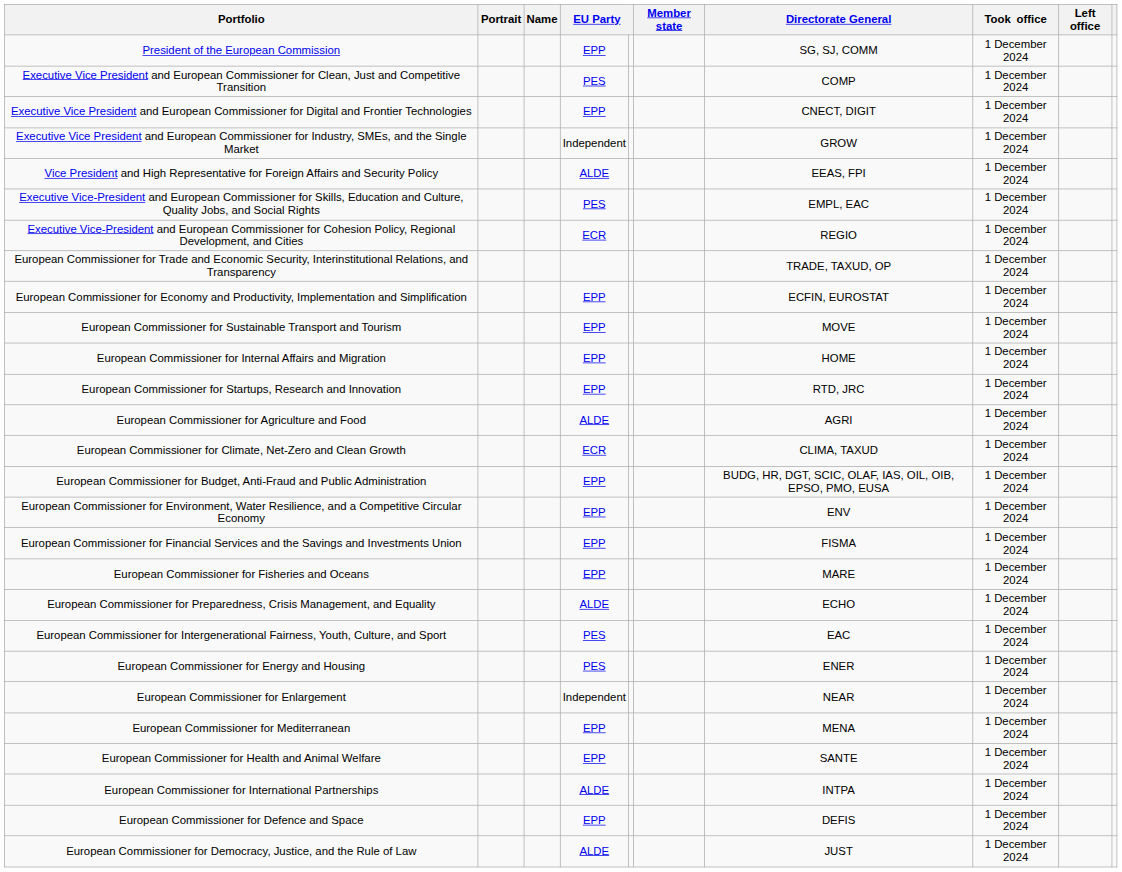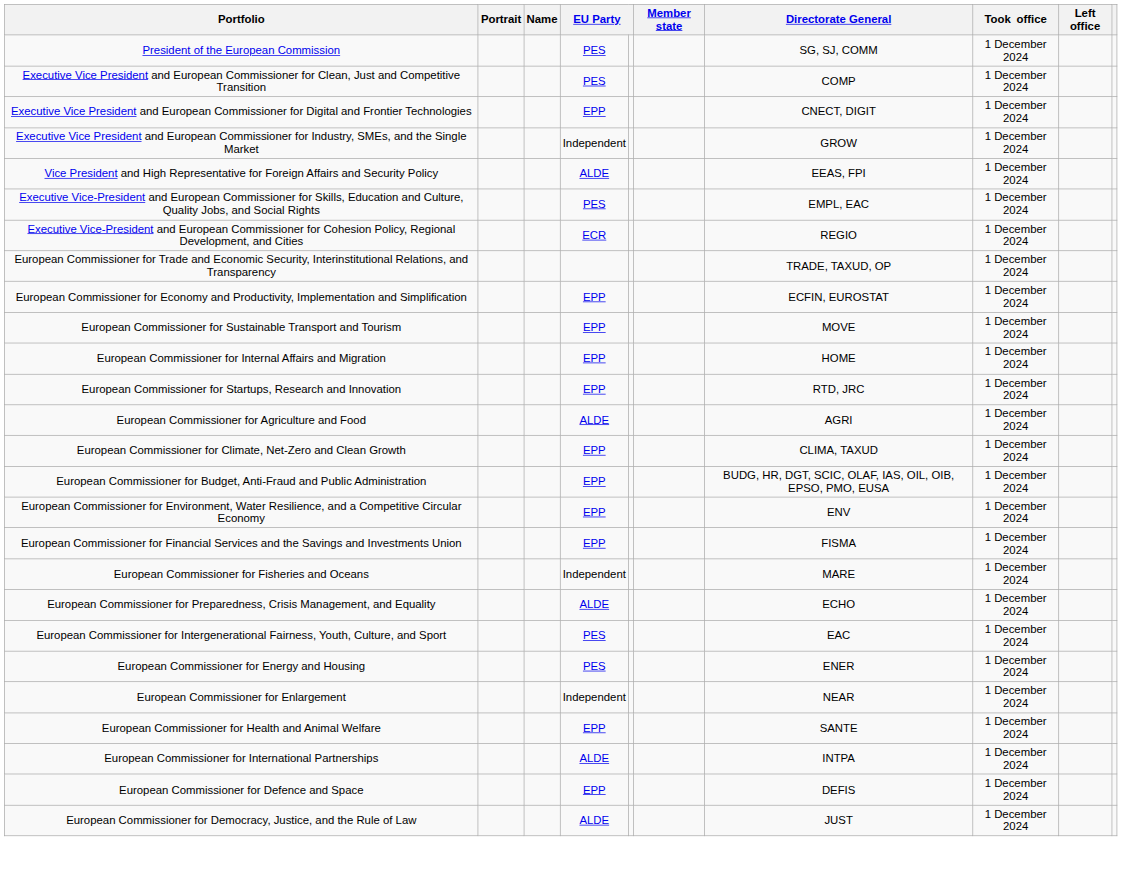(594, 50) EPP -> (594, 50) PES
(594, 451) ECR -> (594, 451) EPP
(594, 574) EPP -> (594, 574) Independent
- row: (241, 728)
